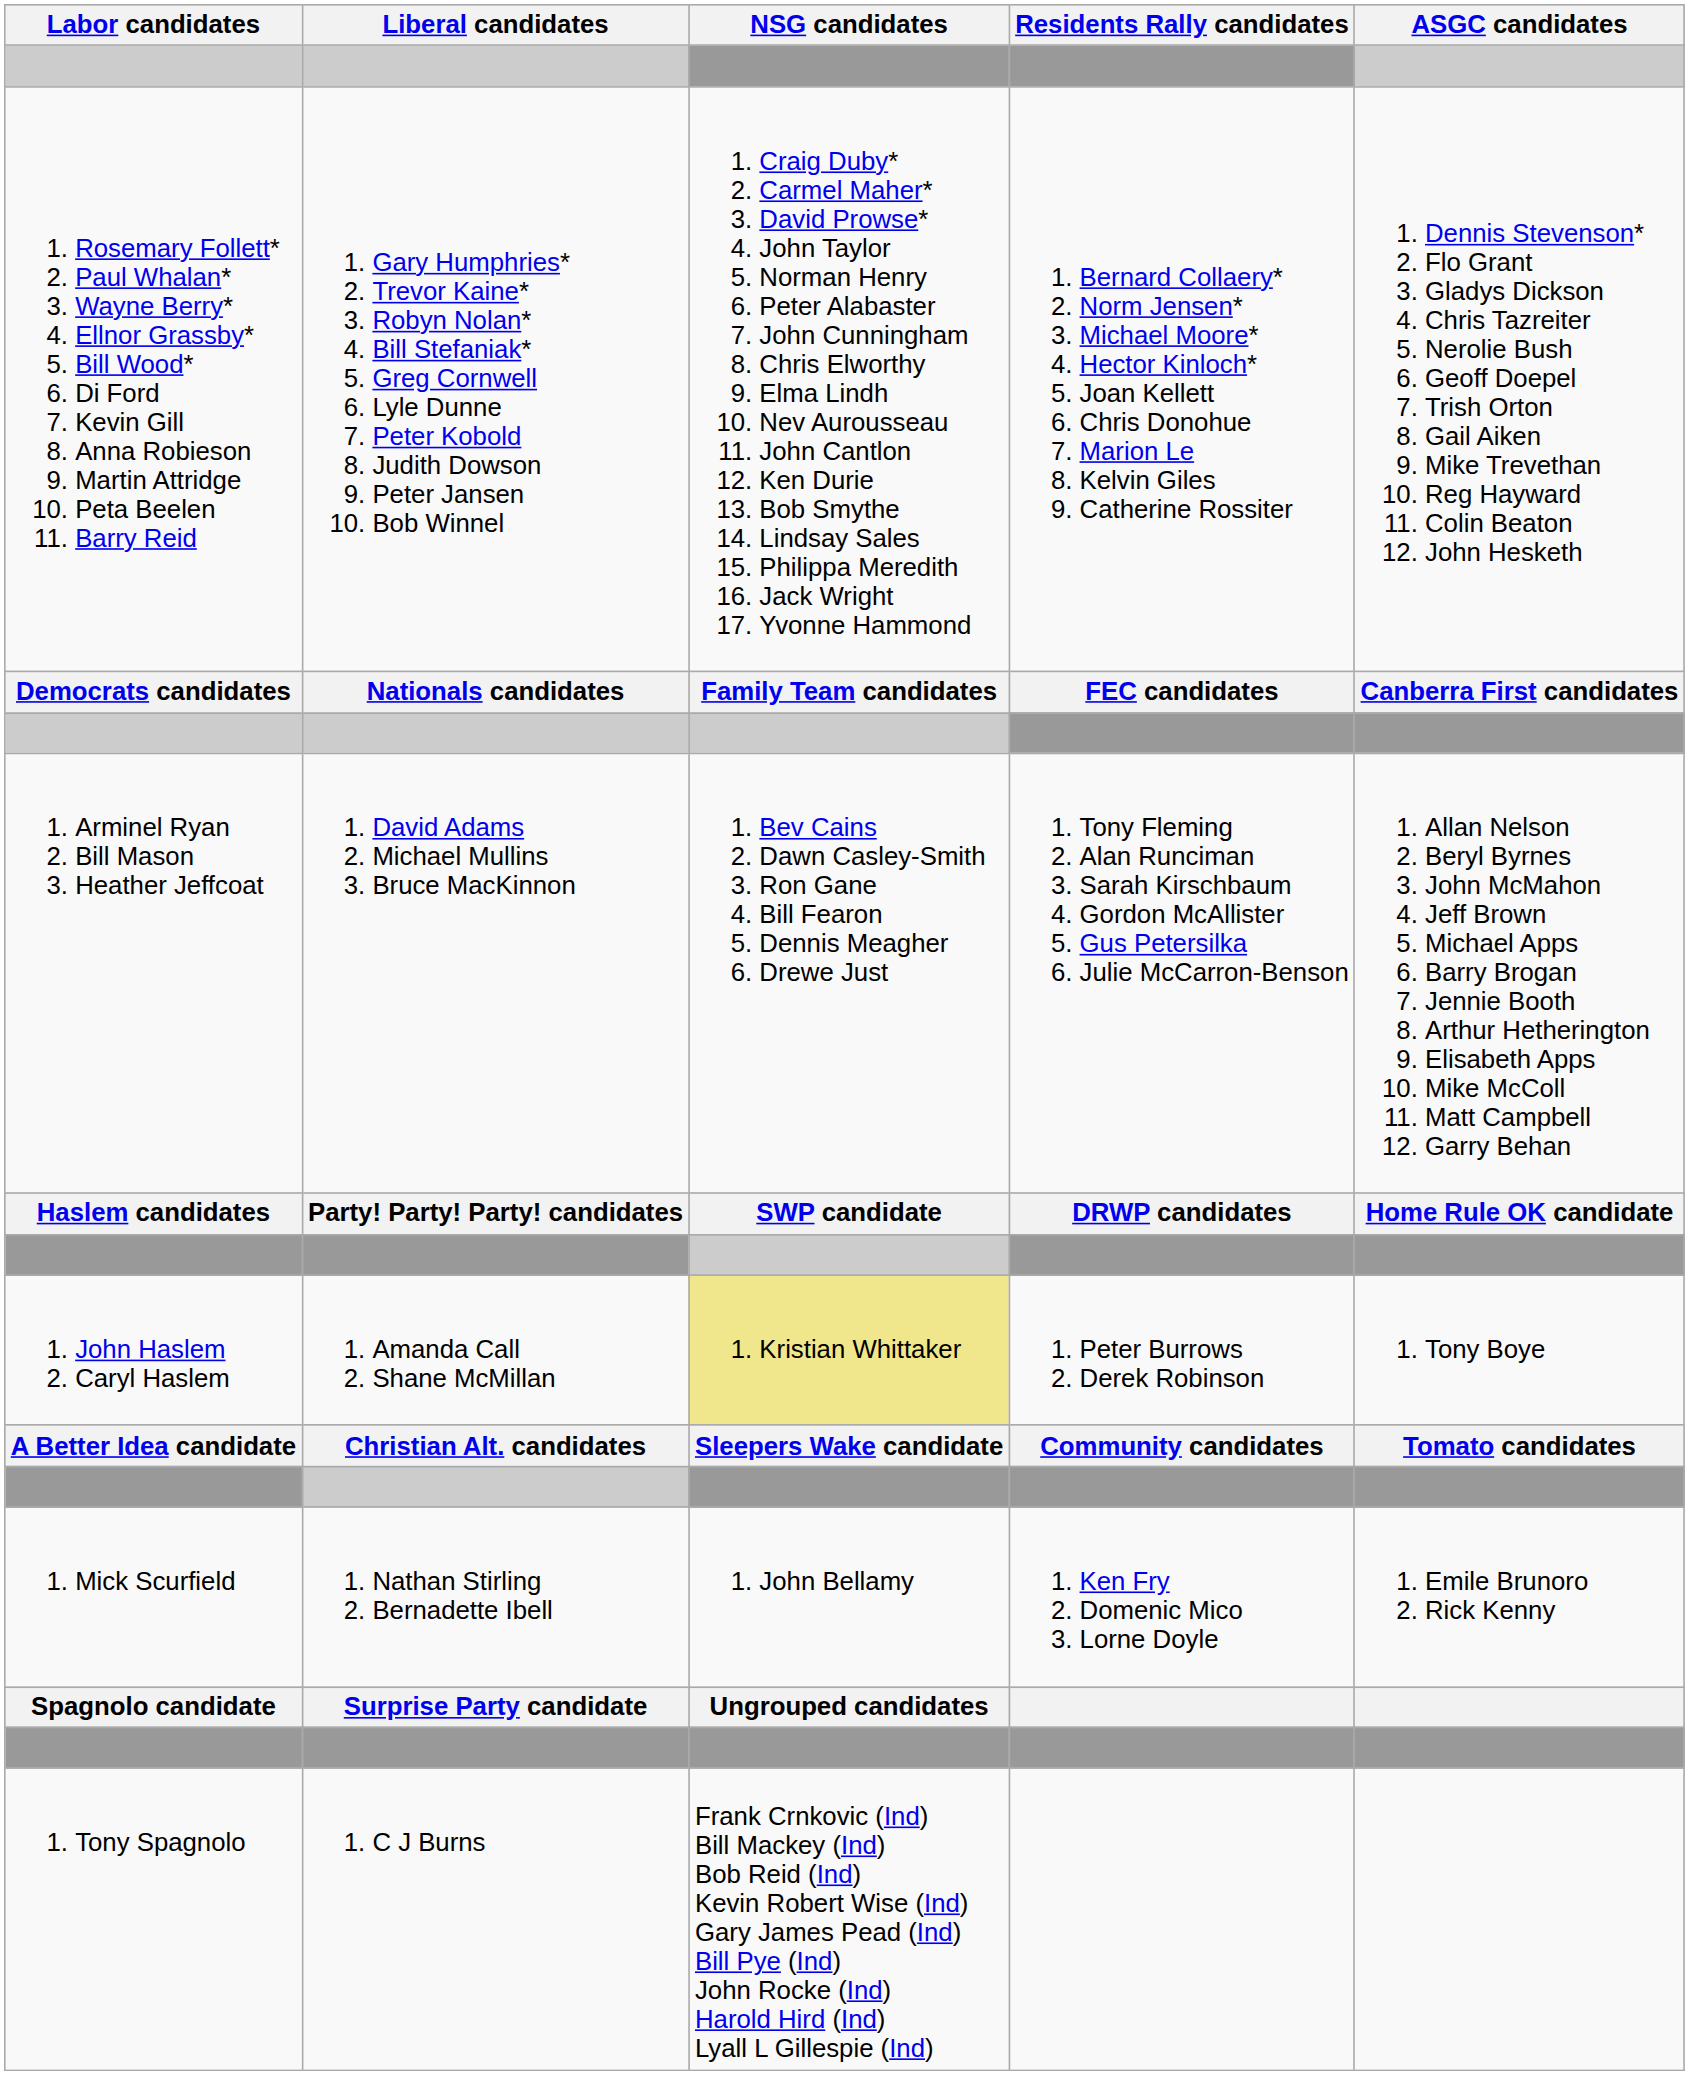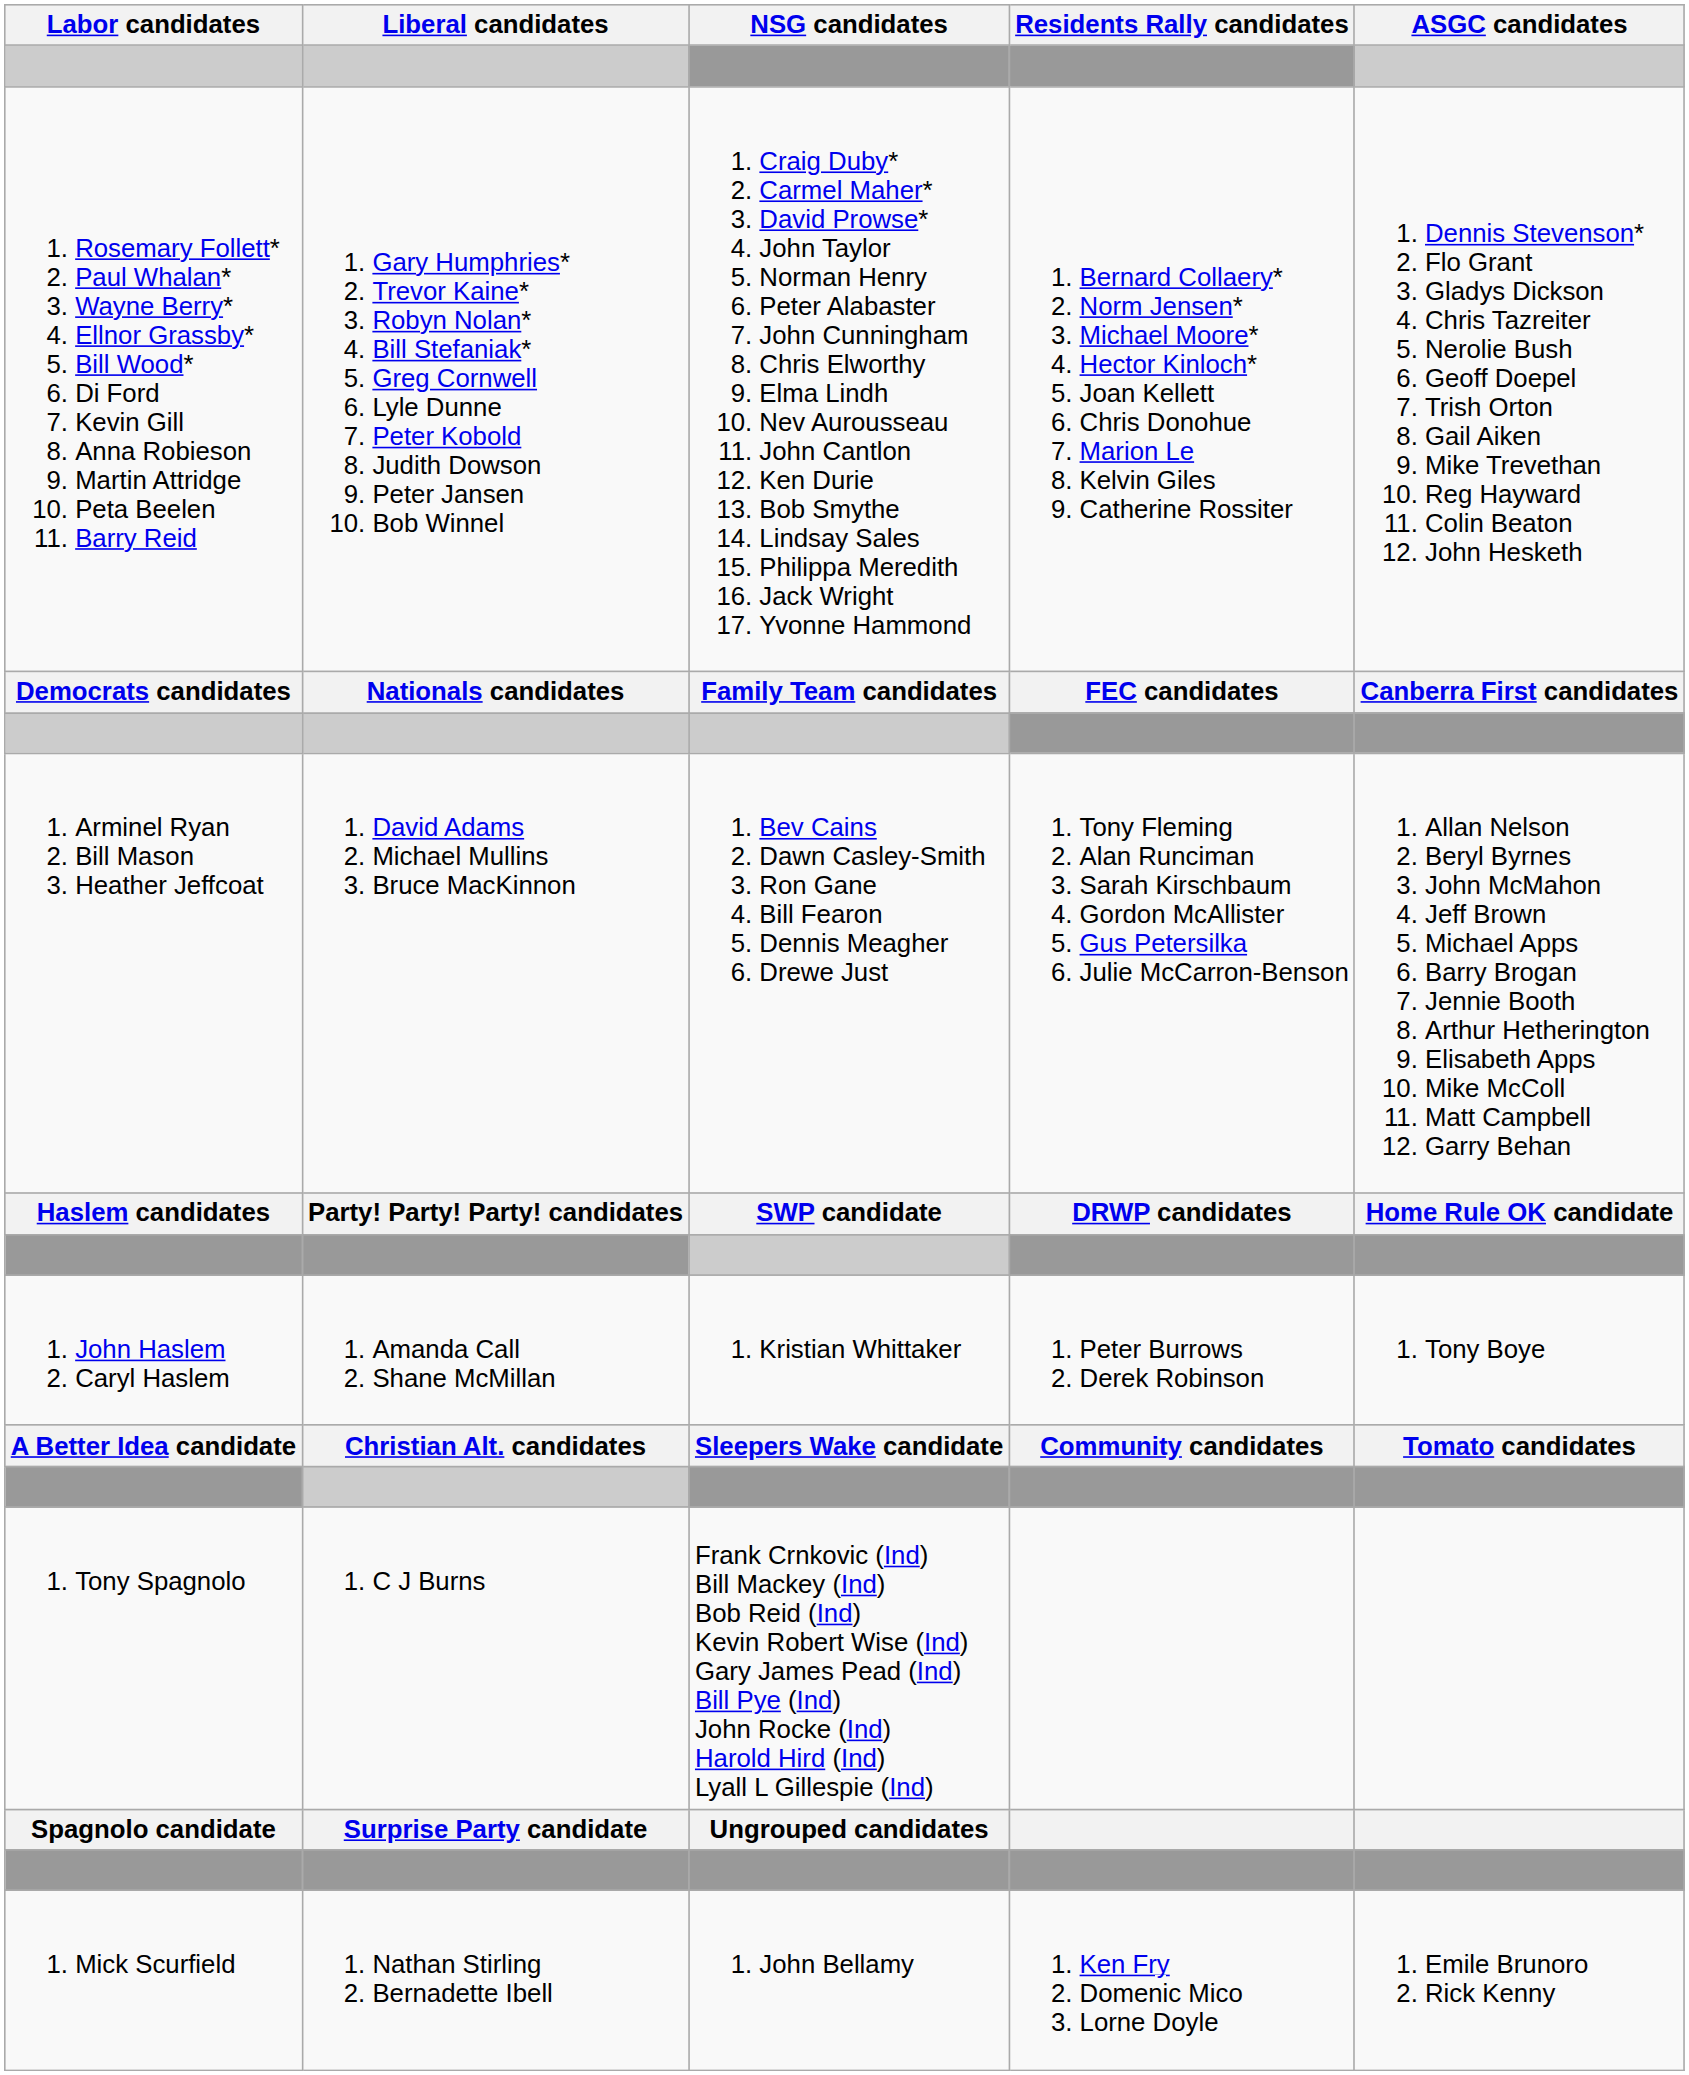(849, 1350) khaki background -> (849, 1350) no background
rows swapped: (153, 1582) <-> (153, 1843)
